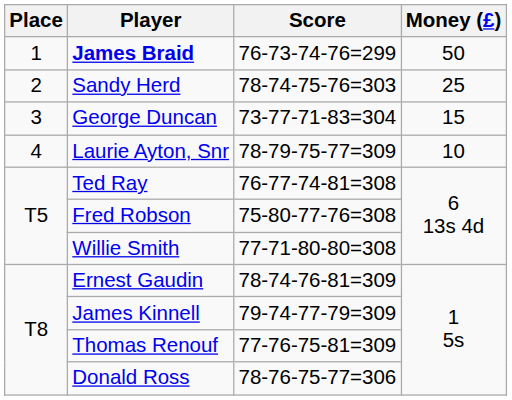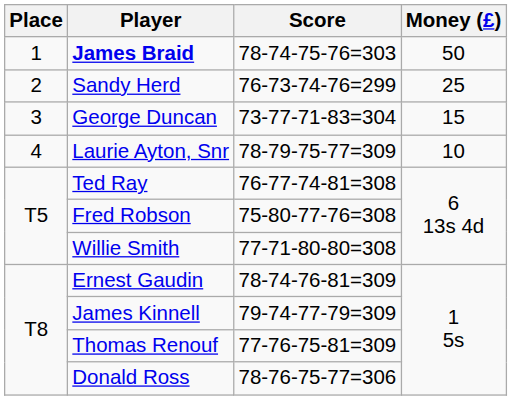(317, 53) 76-73-74-76=299 -> (317, 53) 78-74-75-76=303
(317, 85) 78-74-75-76=303 -> (317, 85) 76-73-74-76=299
